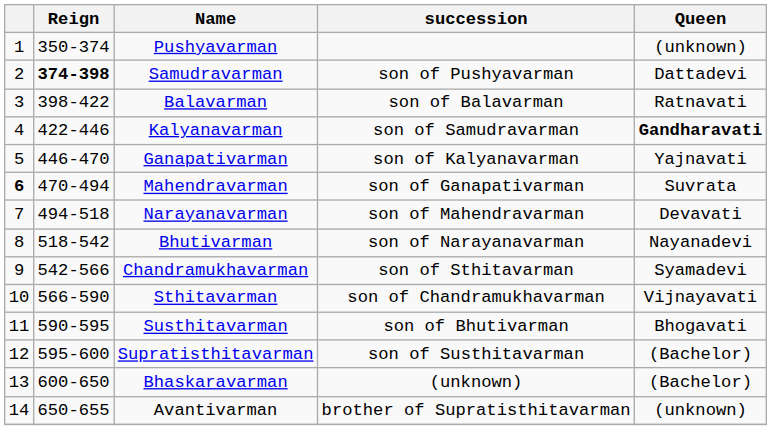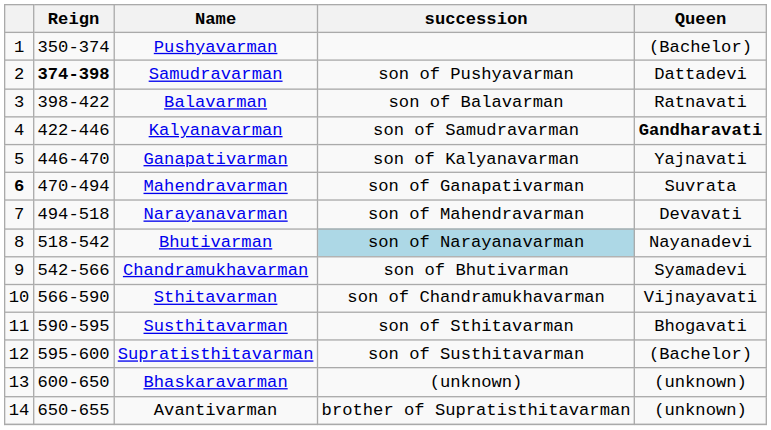(701, 47) (unknown) -> (700, 47) (Bachelor)
(476, 242) no background -> (476, 242) lightblue background
(476, 270) son of Sthitavarman -> (476, 270) son of Bhutivarman
(476, 326) son of Bhutivarman -> (476, 326) son of Sthitavarman
(700, 382) (Bachelor) -> (701, 382) (unknown)
